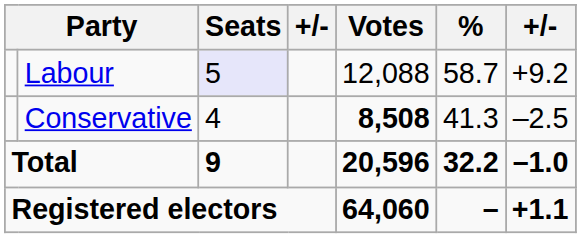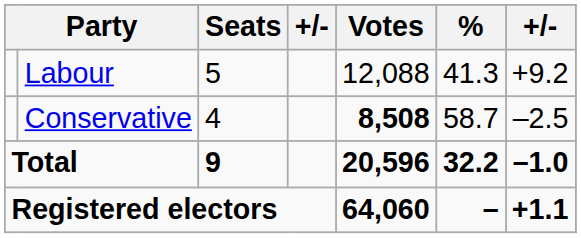(213, 72) lavender background -> (213, 72) no background
(471, 72) 58.7 -> (471, 72) 41.3
(471, 118) 41.3 -> (471, 118) 58.7
